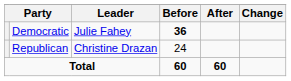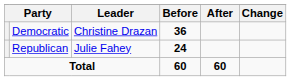(103, 31) Julie Fahey -> (116, 31) Christine Drazan
(116, 48) Christine Drazan -> (103, 48) Julie Fahey
(180, 48) normal -> (180, 48) bold
